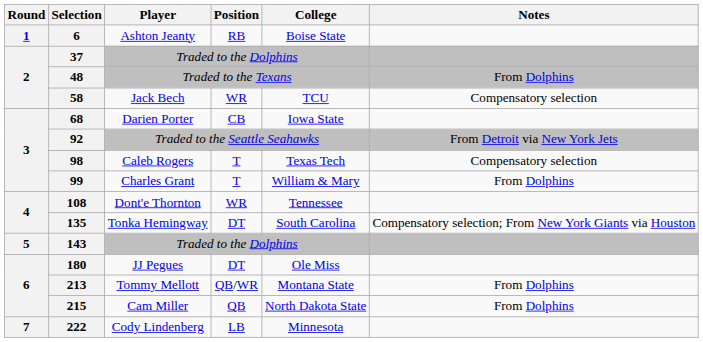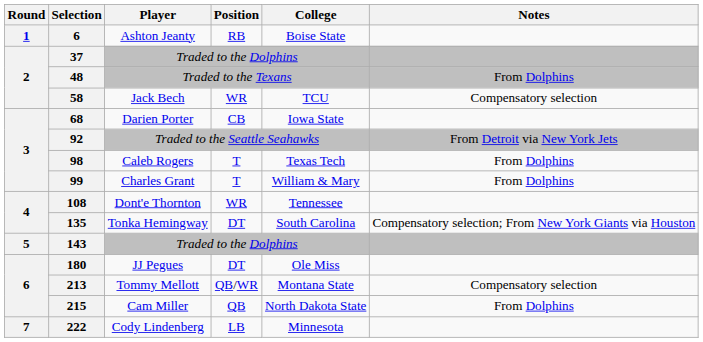(534, 160) Compensatory selection -> (534, 160) From Dolphins
(534, 285) From Dolphins -> (534, 285) Compensatory selection
